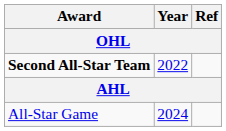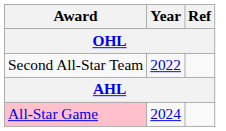(79, 65) bold -> (76, 65) normal
(53, 114) no background -> (53, 114) pink background
